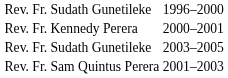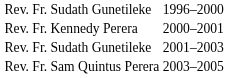(193, 47) 2003–2005 -> (193, 47) 2001–2003
(193, 66) 2001–2003 -> (193, 66) 2003–2005
